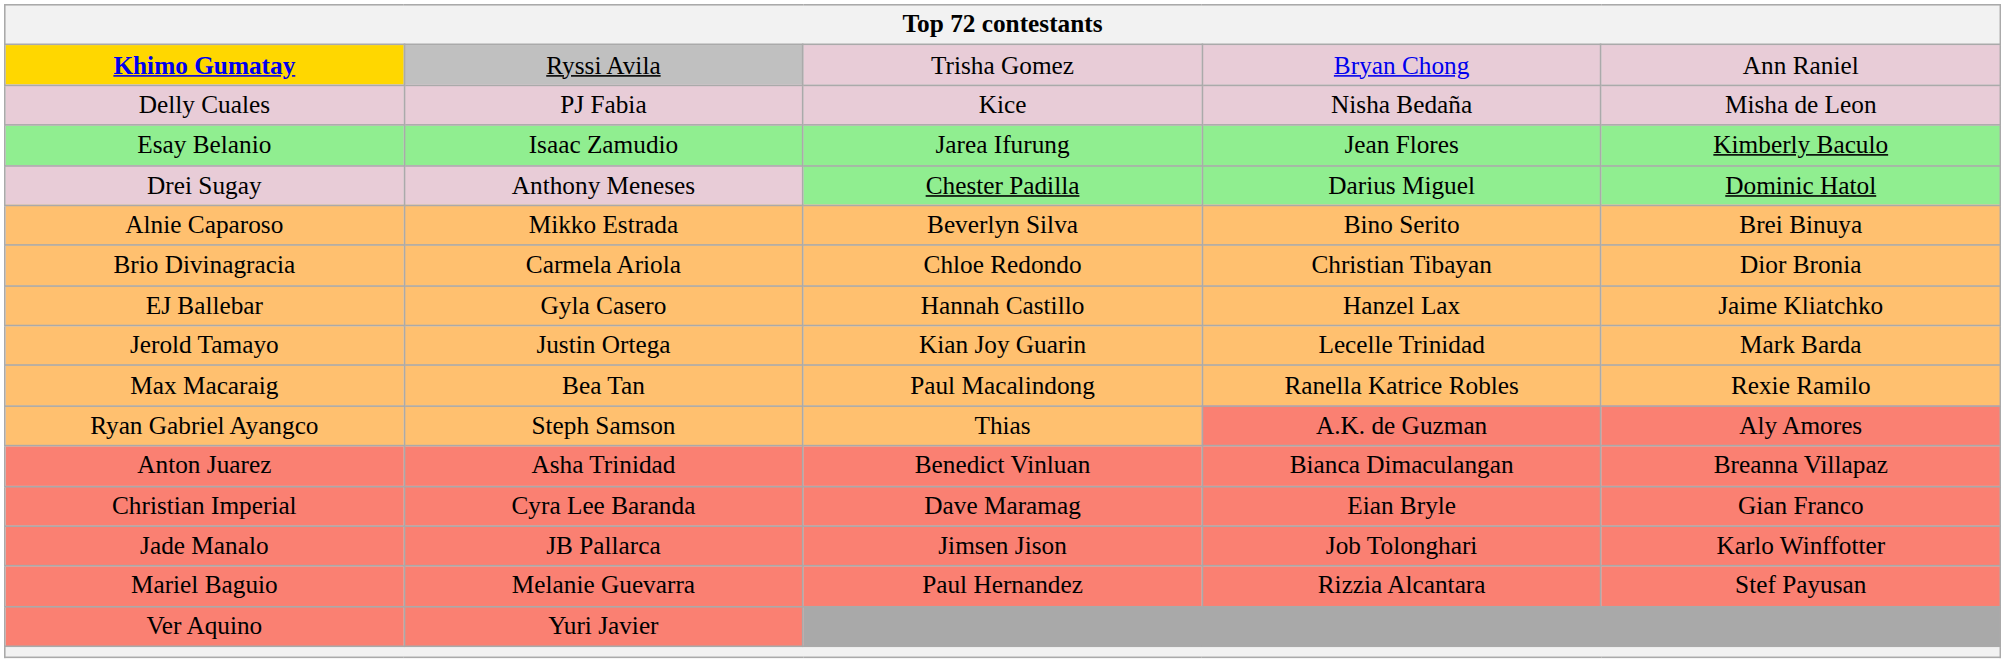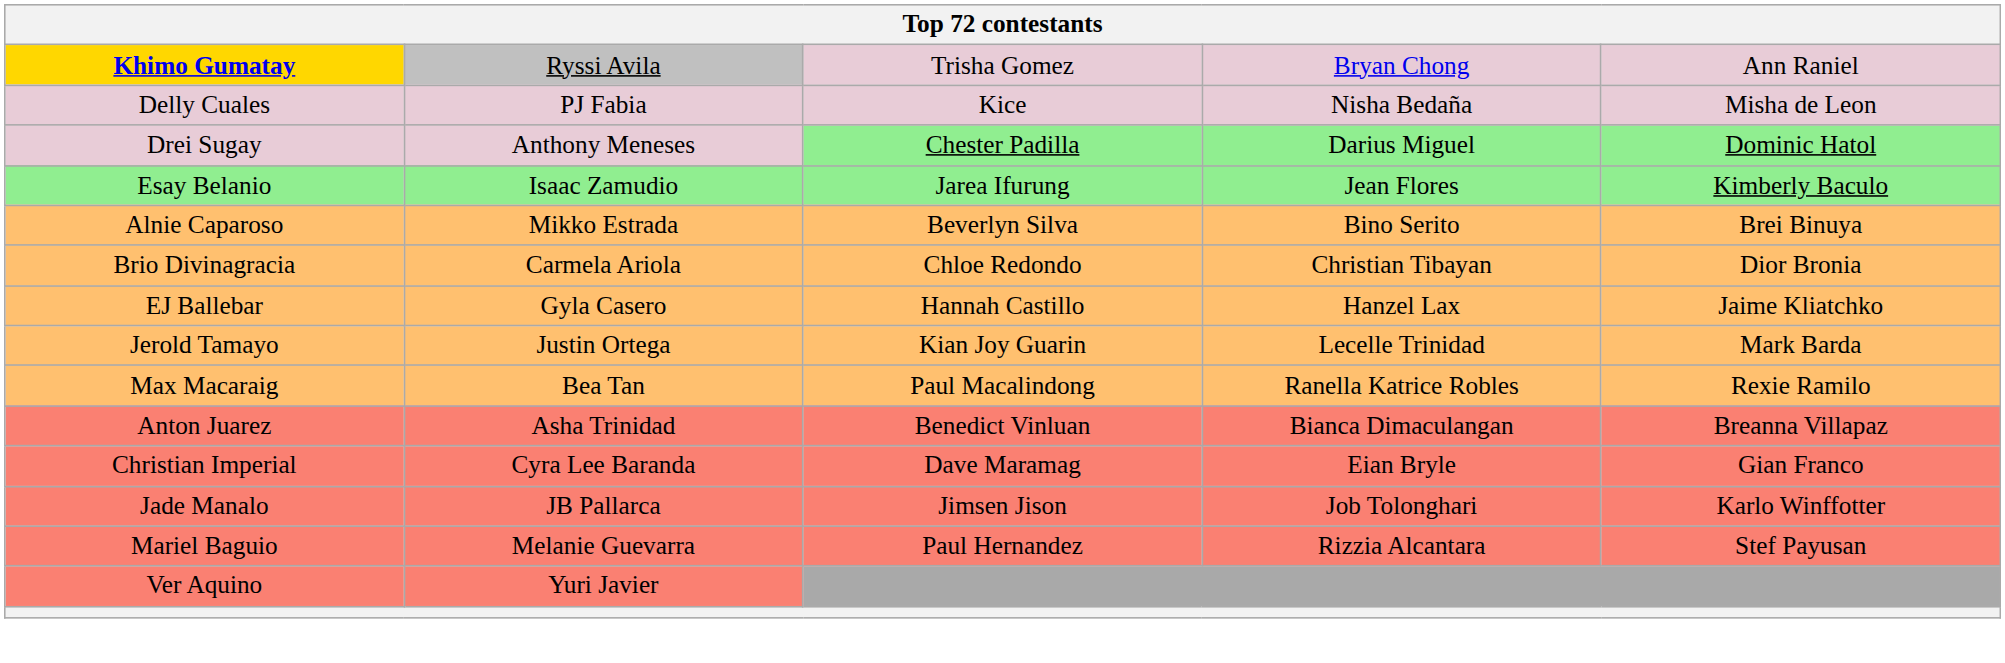rows swapped: (204, 184) <-> (204, 144)
- row: (204, 425)
